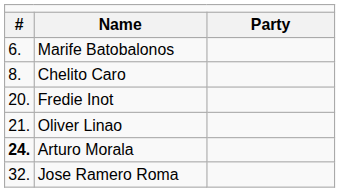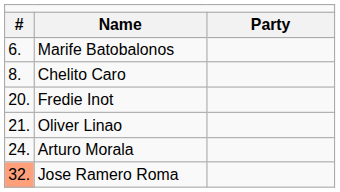(19, 150) bold -> (19, 150) normal
(19, 175) no background -> (19, 175) lightsalmon background
